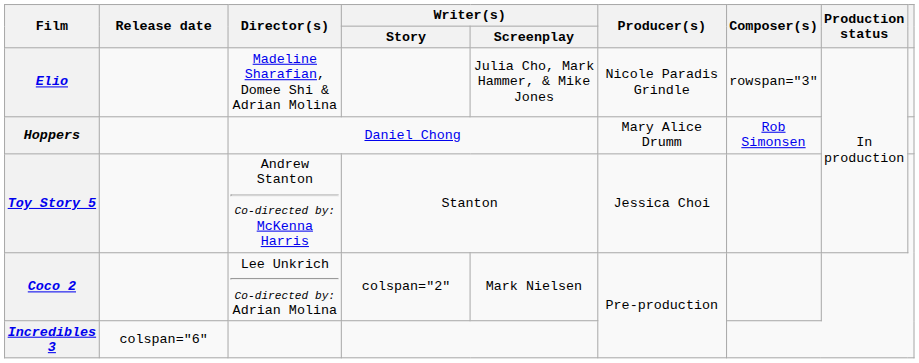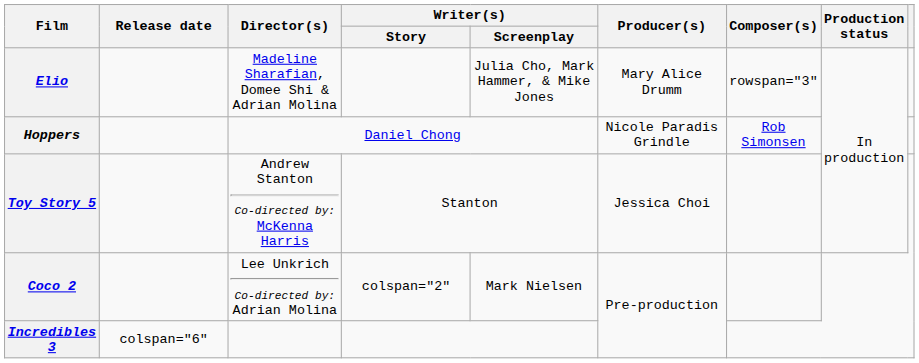(662, 82) Nicole Paradis Grindle -> (662, 82) Mary Alice Drumm
(662, 135) Mary Alice Drumm -> (662, 135) Nicole Paradis Grindle
